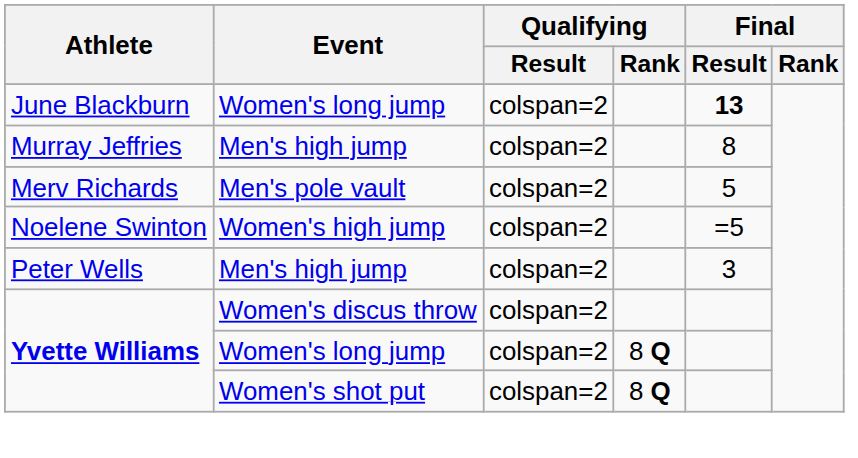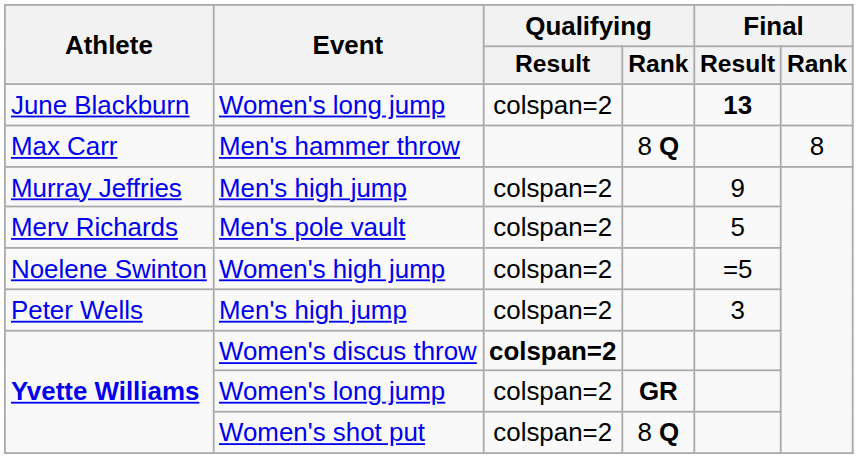+ row: (64, 146)
(729, 146) 8 -> (738, 187) 9
(548, 310) normal -> (553, 351) bold
(650, 351) 8 Q -> (658, 392) GR
